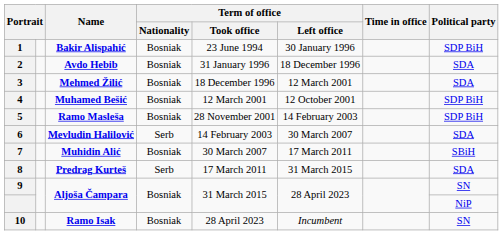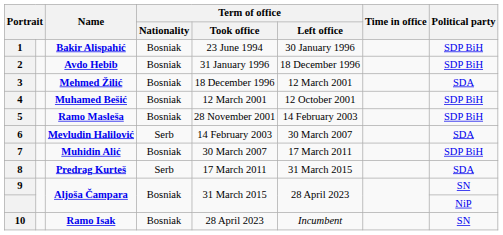(464, 65) SDA -> (464, 65) SDP BiH
(464, 152) SBiH -> (464, 152) SDP BiH
